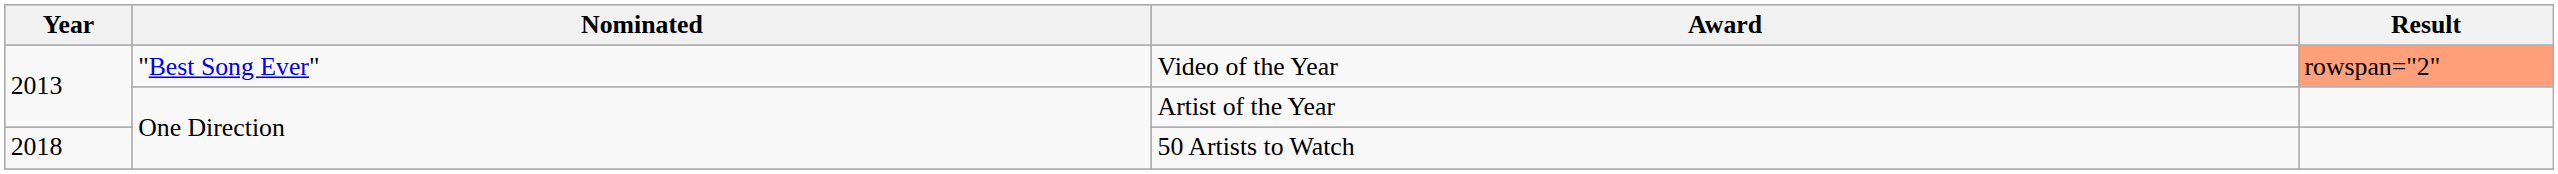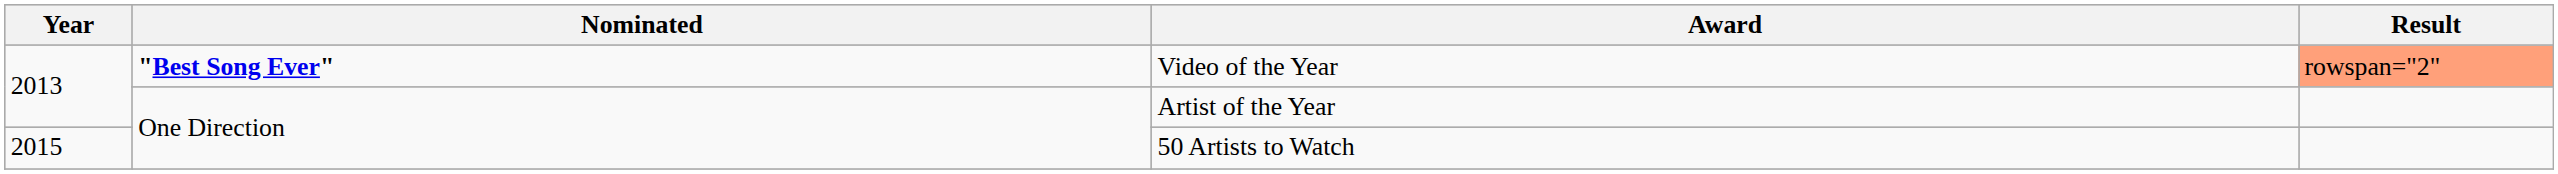(229, 65) normal -> (236, 65) bold
(37, 147) 2018 -> (37, 147) 2015
